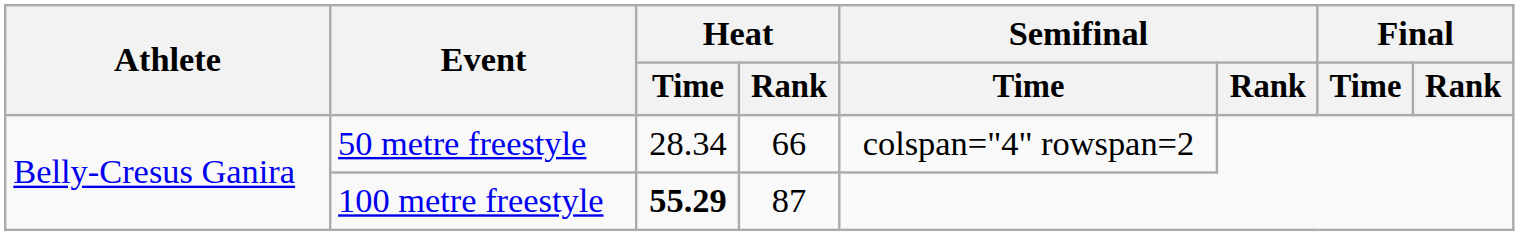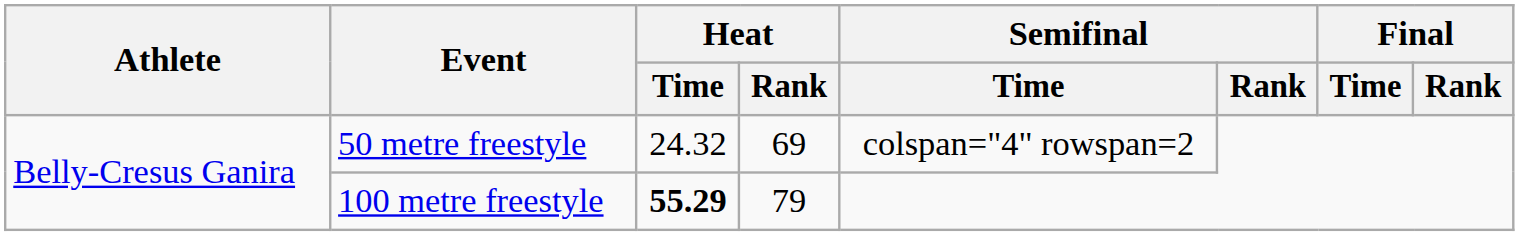(688, 143) 28.34 -> (688, 143) 24.32
(789, 143) 66 -> (789, 143) 69
(789, 200) 87 -> (789, 200) 79
